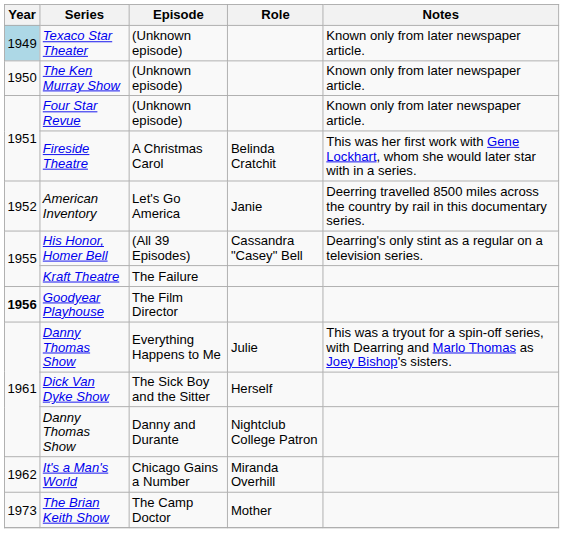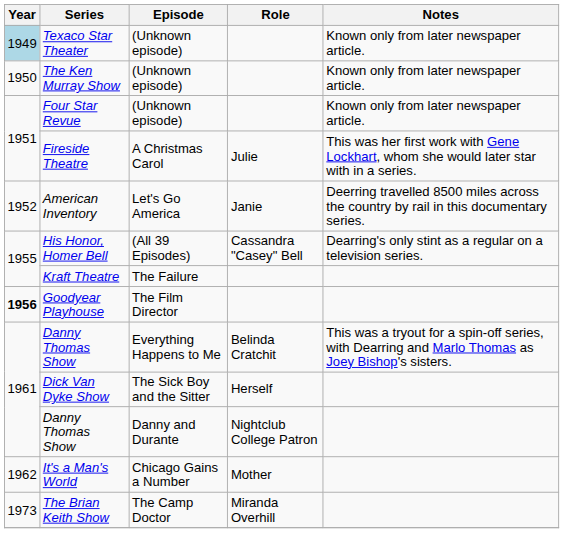(253, 156) Belinda Cratchit -> (244, 156) Julie
(244, 347) Julie -> (253, 347) Belinda Cratchit
(255, 475) Miranda Overhill -> (251, 475) Mother
(251, 510) Mother -> (255, 510) Miranda Overhill
